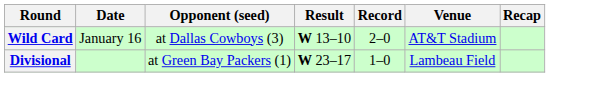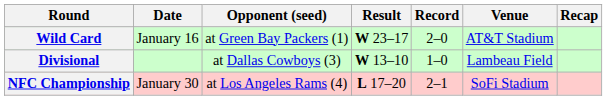(220, 38) at Dallas Cowboys (3) -> (277, 38) at Green Bay Packers (1)
(324, 38) W 13–10 -> (382, 38) W 23–17
(220, 60) at Green Bay Packers (1) -> (277, 60) at Dallas Cowboys (3)
(324, 60) W 23–17 -> (382, 60) W 13–10
+ row: (69, 83)
